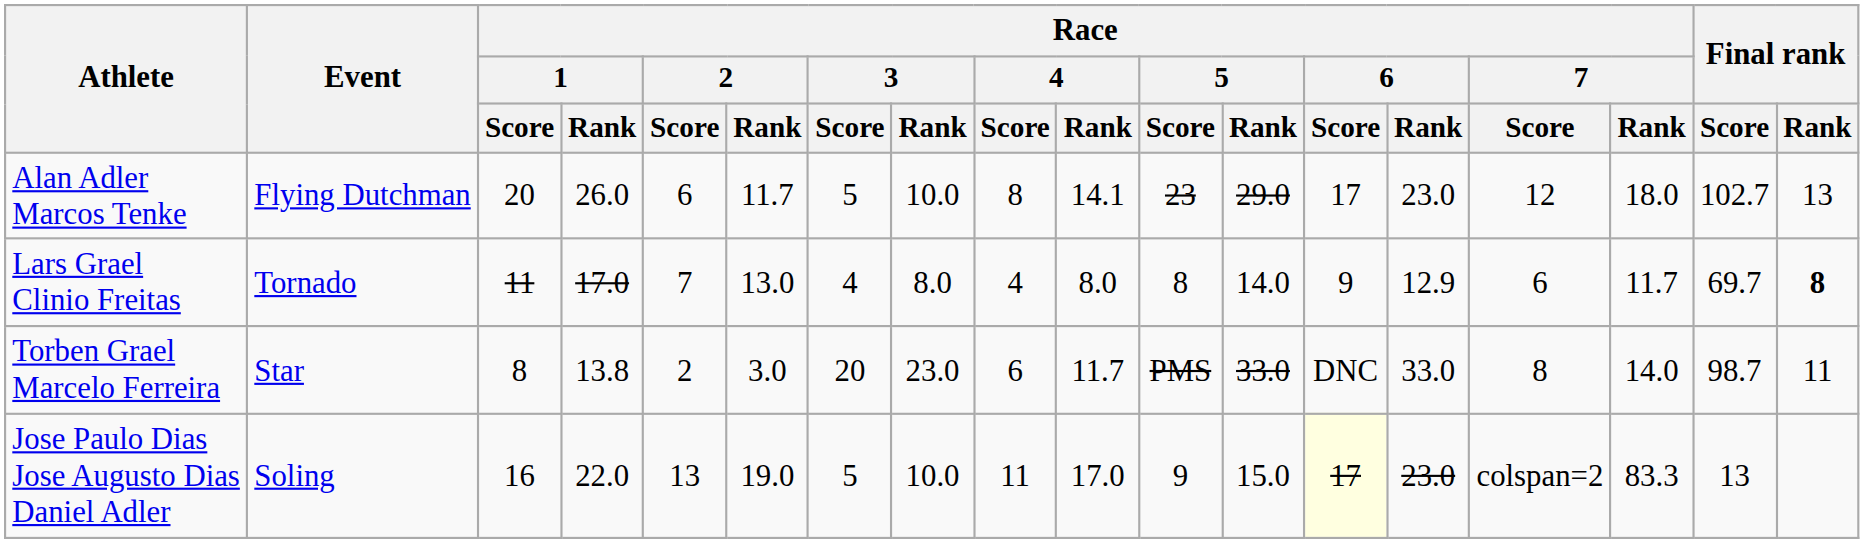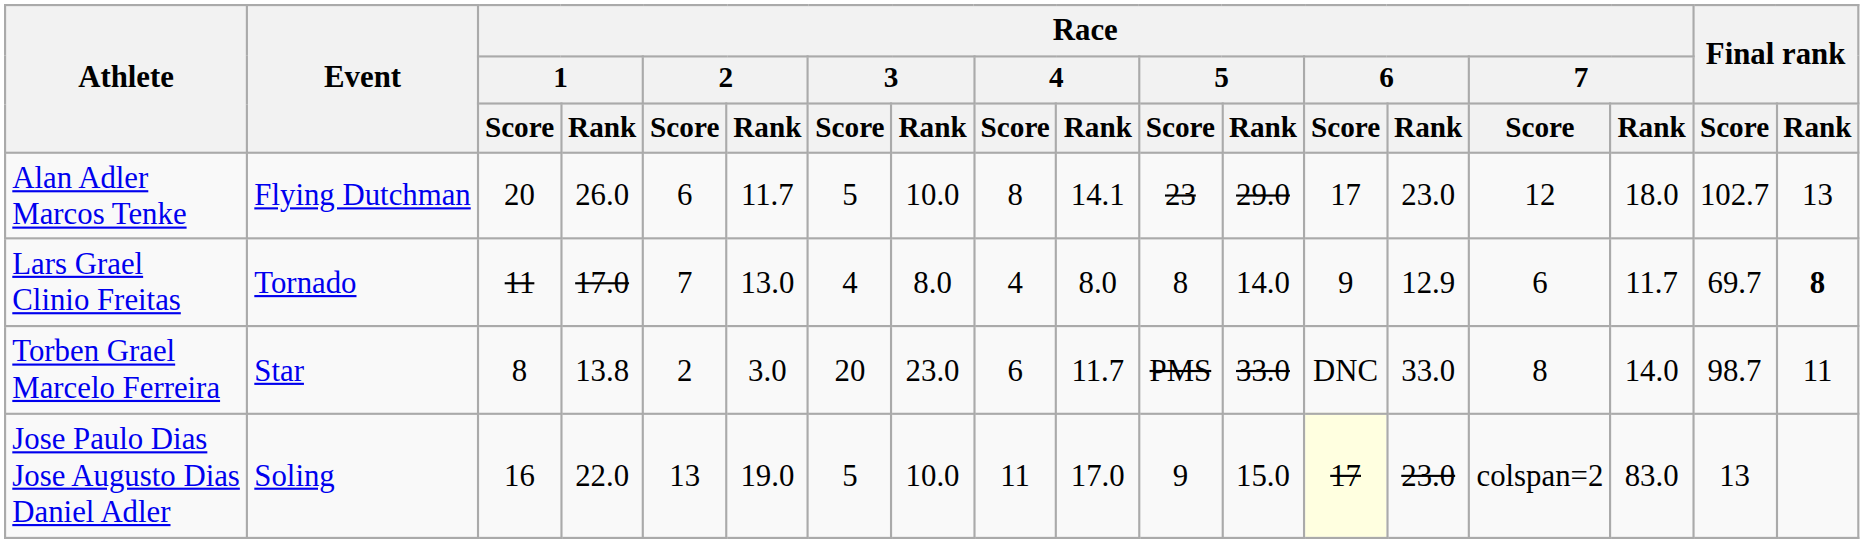(1652, 475) 83.3 -> (1652, 475) 83.0
